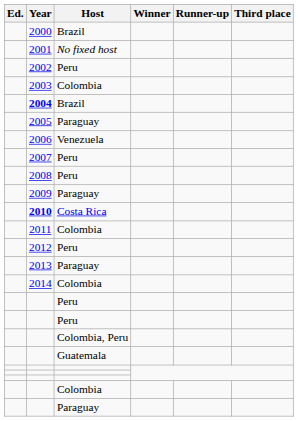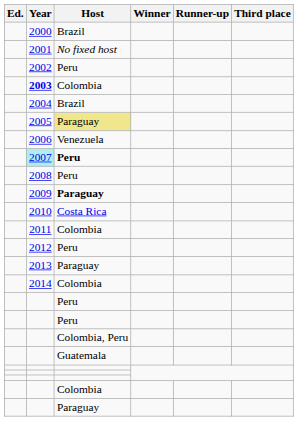(40, 85) normal -> (40, 85) bold
(40, 103) bold -> (40, 103) normal
(78, 121) no background -> (78, 121) khaki background
(40, 157) no background -> (40, 157) paleturquoise background
(67, 157) normal -> (69, 157) bold
(78, 193) normal -> (80, 193) bold
(40, 211) bold -> (40, 211) normal
